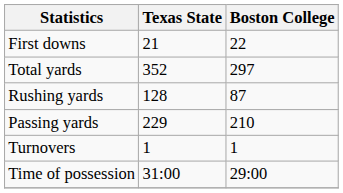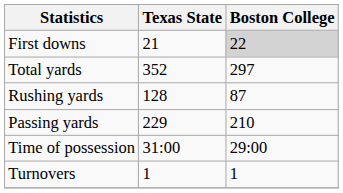(238, 43) no background -> (238, 43) lightgrey background
rows swapped: (42, 148) <-> (72, 174)
